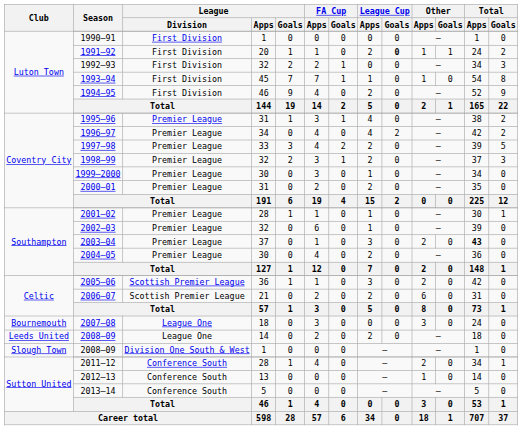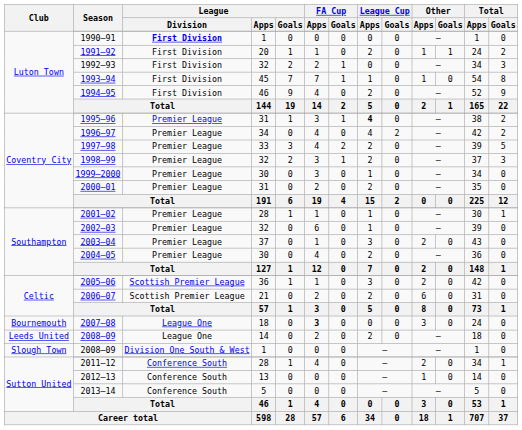(187, 38) normal -> (187, 38) bold
(397, 52) bold -> (397, 52) normal
(370, 120) normal -> (370, 120) bold
(477, 242) bold -> (477, 242) normal
(317, 323) normal -> (317, 323) bold
